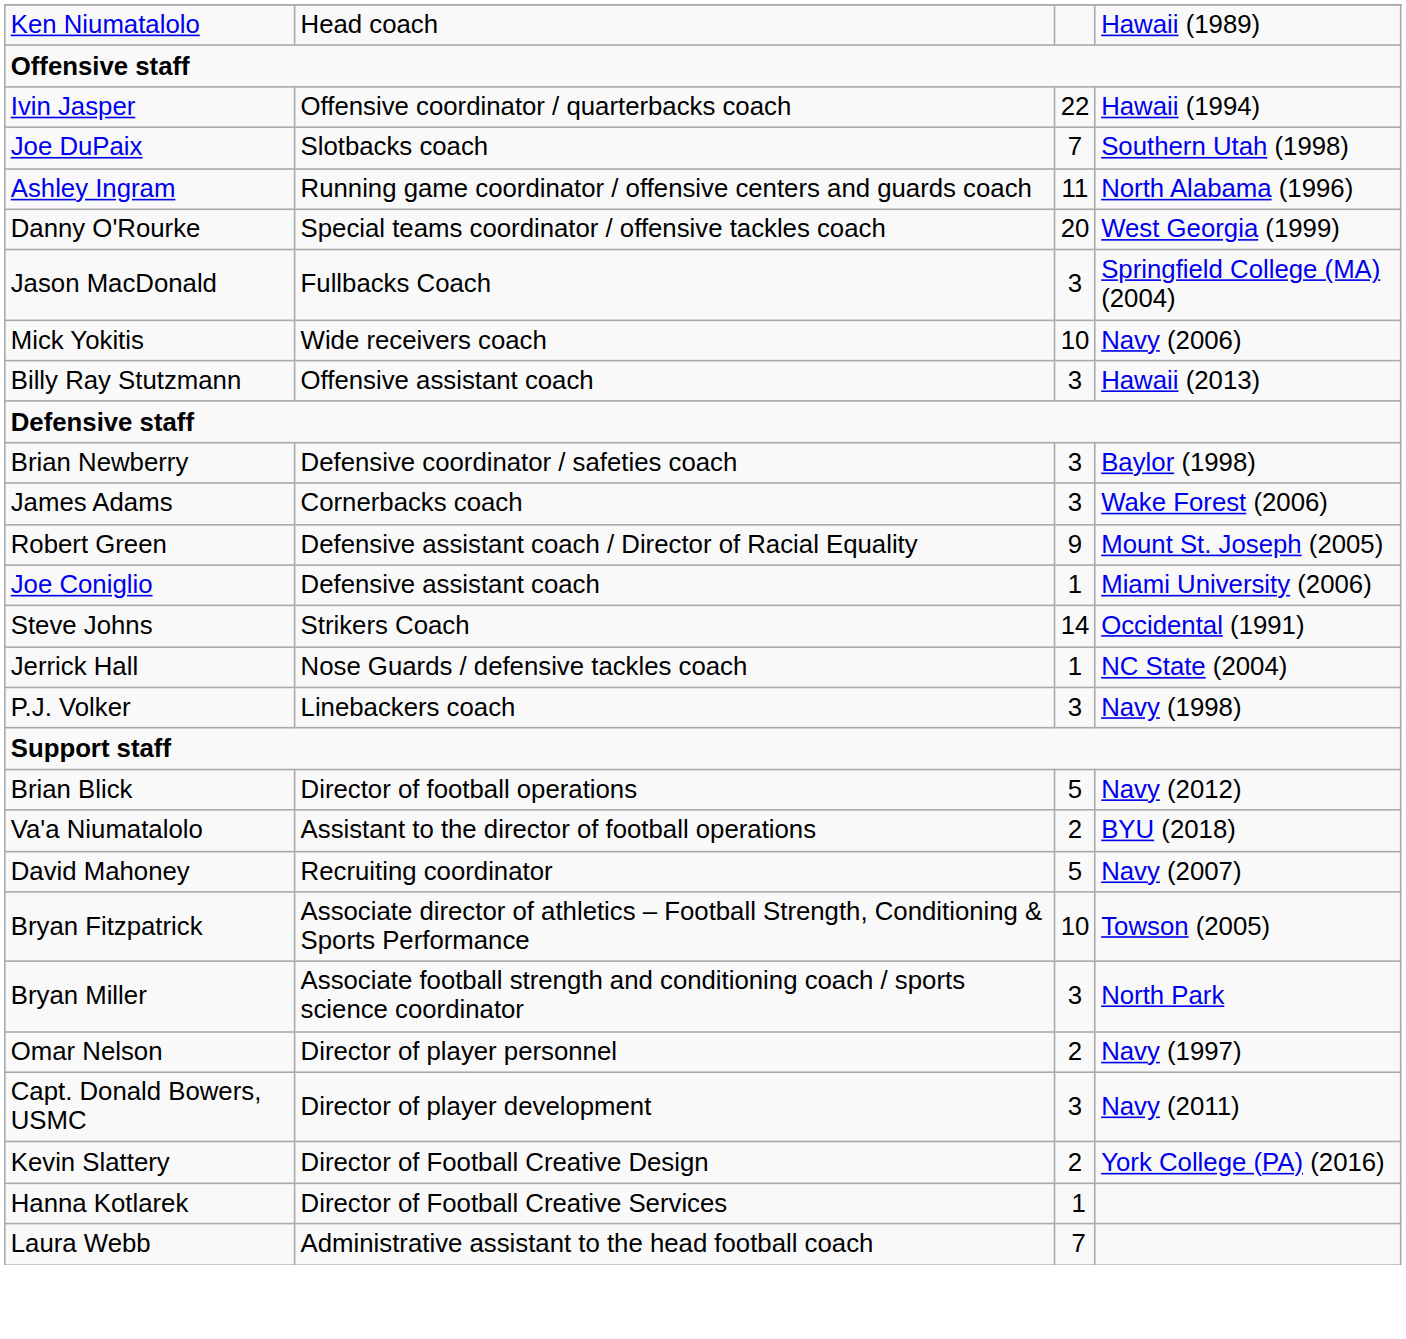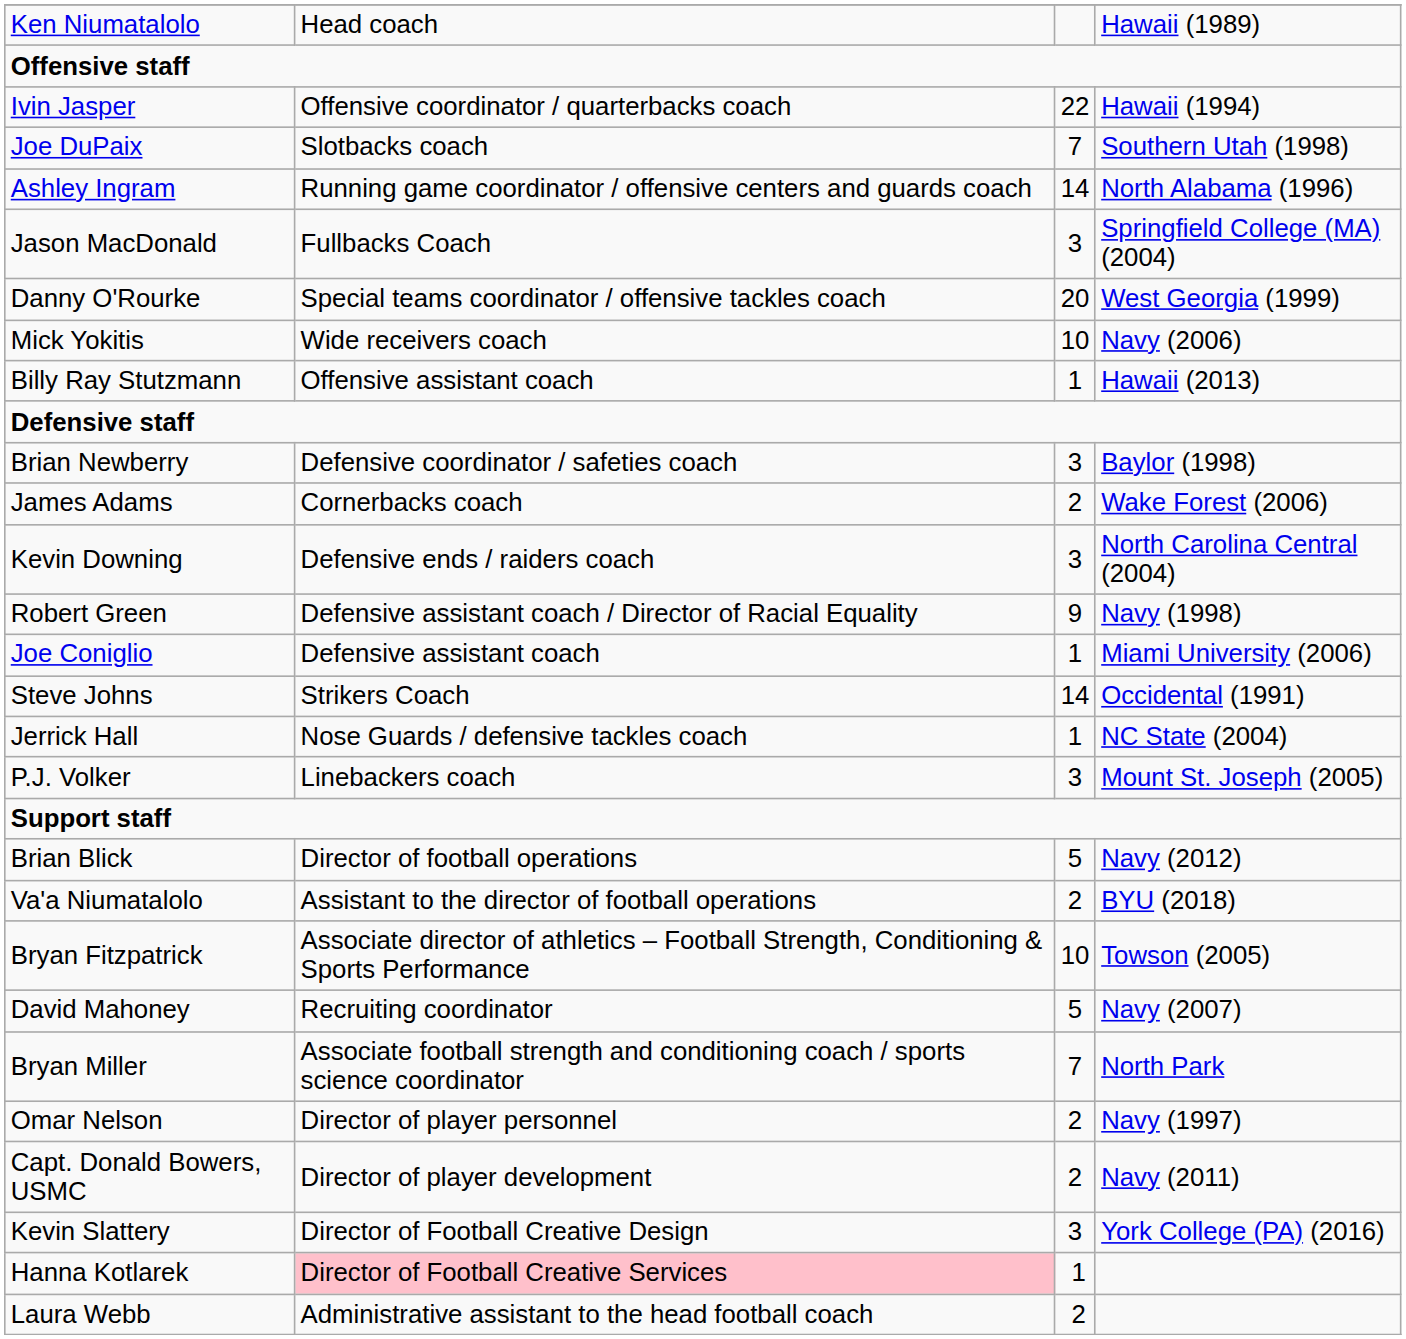(1075, 188) 11 -> (1075, 188) 14
rows swapped: (114, 284) <-> (106, 229)
(1075, 380) 3 -> (1075, 380) 1
(1075, 503) 3 -> (1075, 503) 2
+ row: (97, 558)
(1242, 544) Mount St. Joseph (2005) -> (1171, 613) Navy (1998)
(1171, 707) Navy (1998) -> (1242, 777) Mount St. Joseph (2005)
rows swapped: (107, 926) <-> (100, 870)
(1075, 996) 3 -> (1075, 1065) 7
(1075, 1106) 3 -> (1075, 1176) 2
(1075, 1162) 2 -> (1075, 1232) 3
(514, 1203) no background -> (514, 1272) pink background
(1075, 1243) 7 -> (1075, 1313) 2
